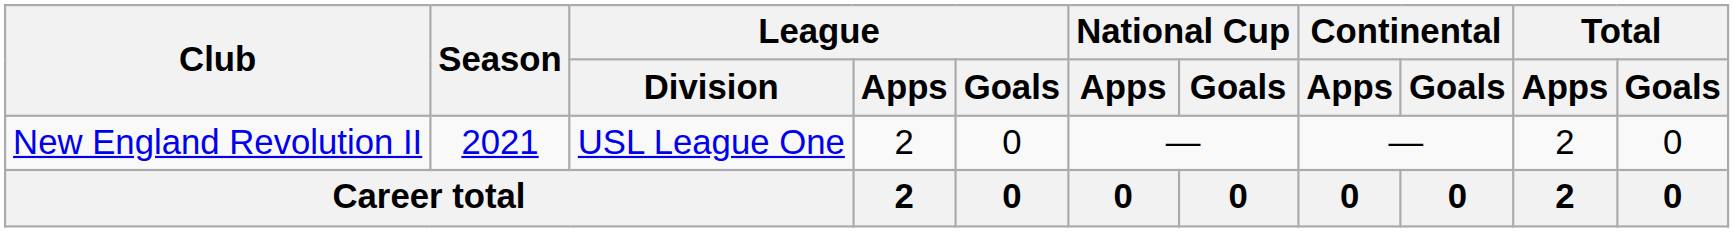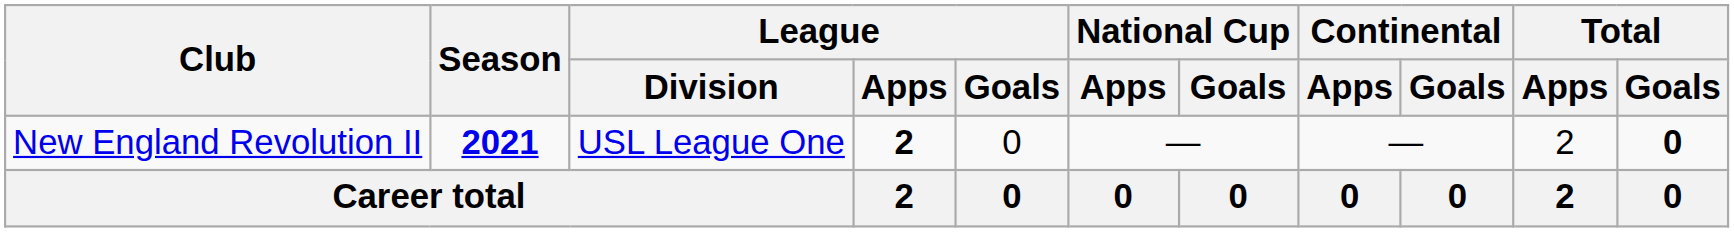(500, 142) normal -> (500, 142) bold
(904, 142) normal -> (904, 142) bold
(1673, 142) normal -> (1673, 142) bold
